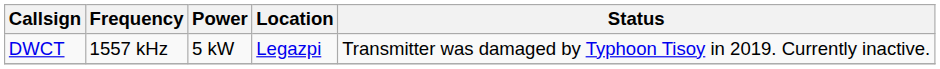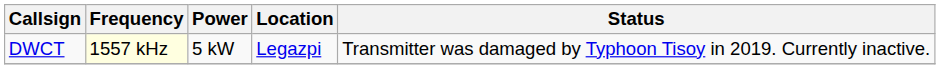(129, 48) no background -> (129, 48) lightyellow background
